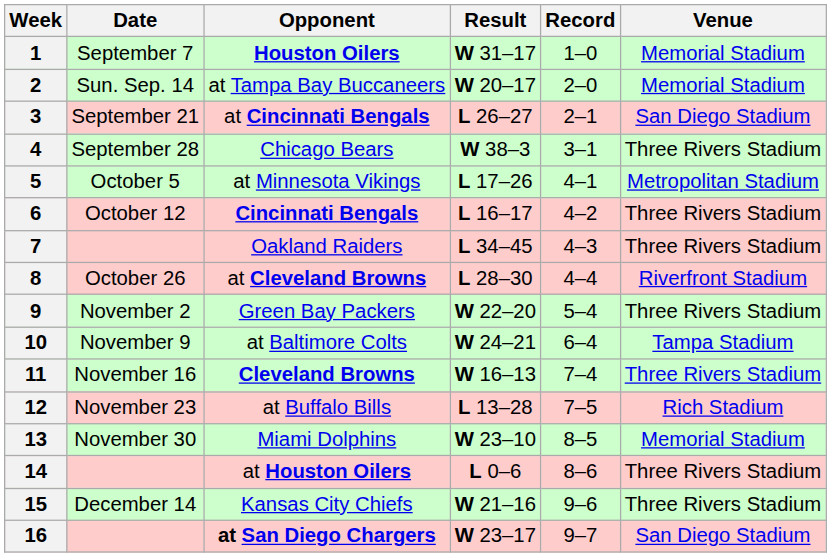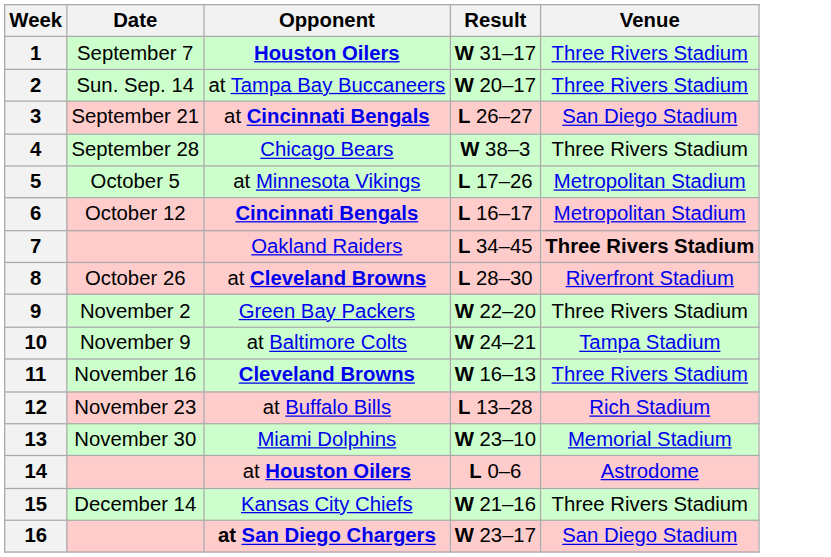- column: (580, 20)
(723, 52) Memorial Stadium -> (650, 52) Three Rivers Stadium
(723, 85) Memorial Stadium -> (650, 85) Three Rivers Stadium
(723, 213) Three Rivers Stadium -> (650, 213) Metropolitan Stadium
(723, 246) normal -> (650, 246) bold
(723, 471) Three Rivers Stadium -> (650, 471) Astrodome
